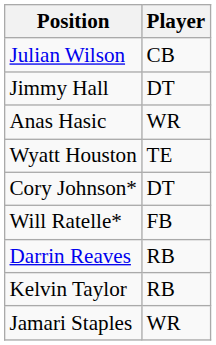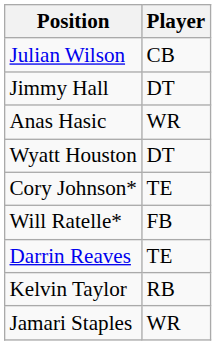(159, 155) TE -> (161, 155) DT
(161, 188) DT -> (159, 188) TE
(161, 255) RB -> (159, 255) TE
